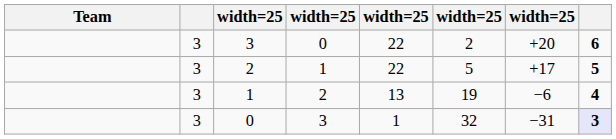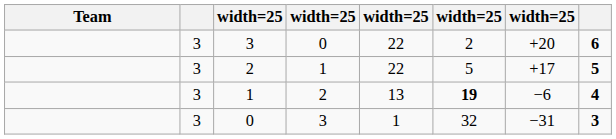(469, 95) normal -> (469, 95) bold
(595, 120) lavender background -> (595, 120) no background
